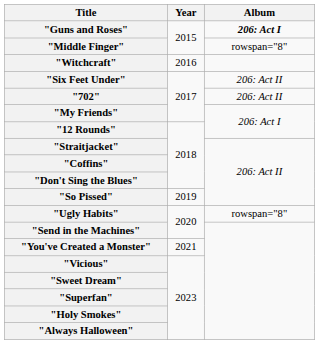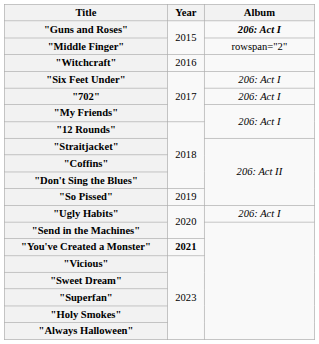(259, 46) rowspan="8" -> (259, 46) rowspan="2"
(259, 79) 206: Act II -> (259, 79) 206: Act I
(259, 96) 206: Act II -> (259, 96) 206: Act I
(259, 213) rowspan="8" -> (259, 213) 206: Act I
(186, 247) normal -> (186, 247) bold
